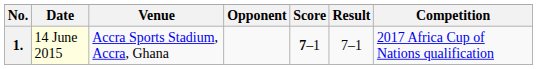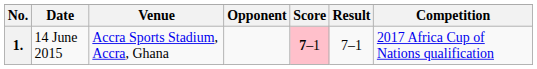(56, 45) lightyellow background -> (56, 45) no background
(310, 45) no background -> (310, 45) pink background
